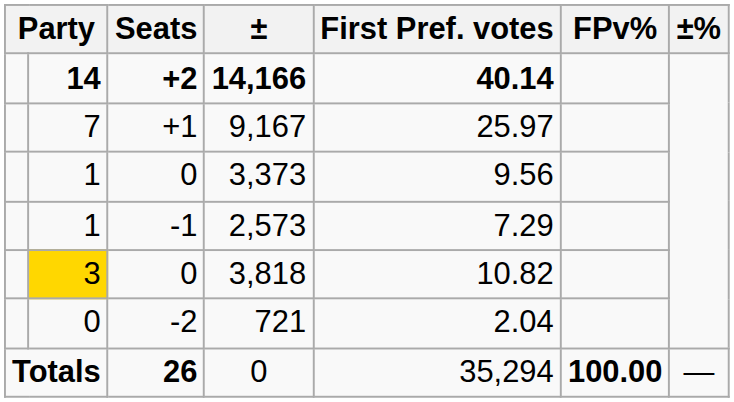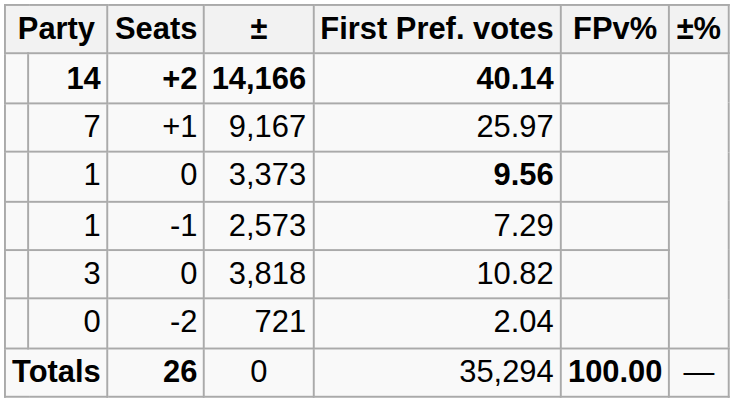(524, 175) normal -> (524, 175) bold
(92, 273) gold background -> (92, 273) no background
